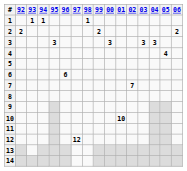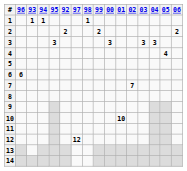columns swapped: (21, 10) <-> (66, 10)
